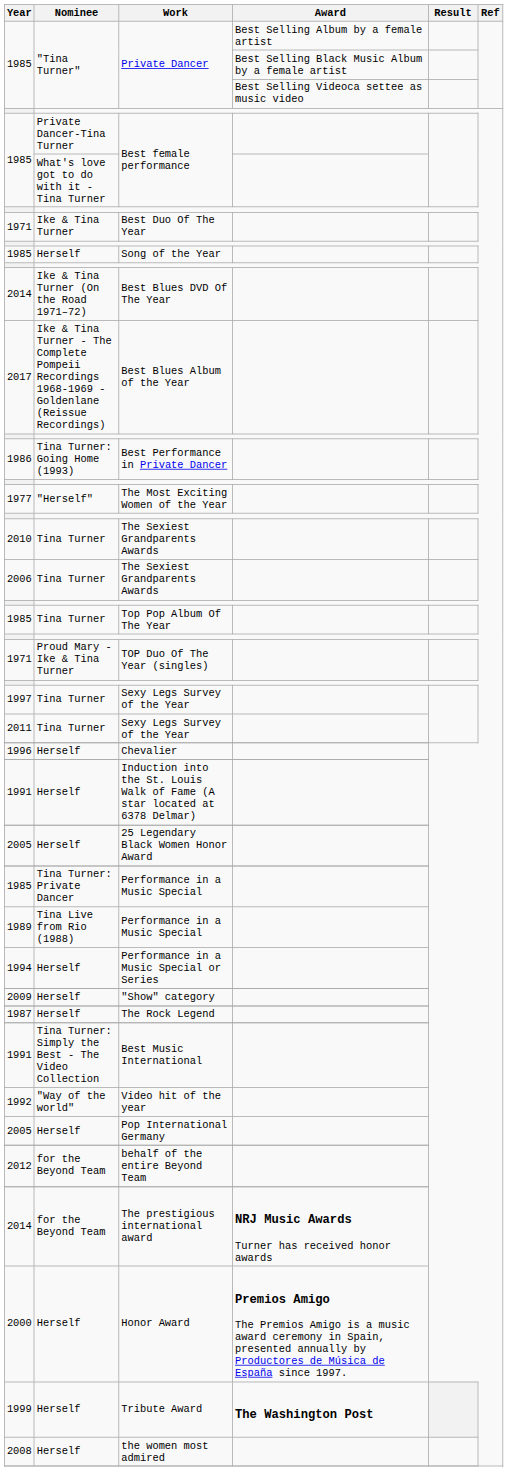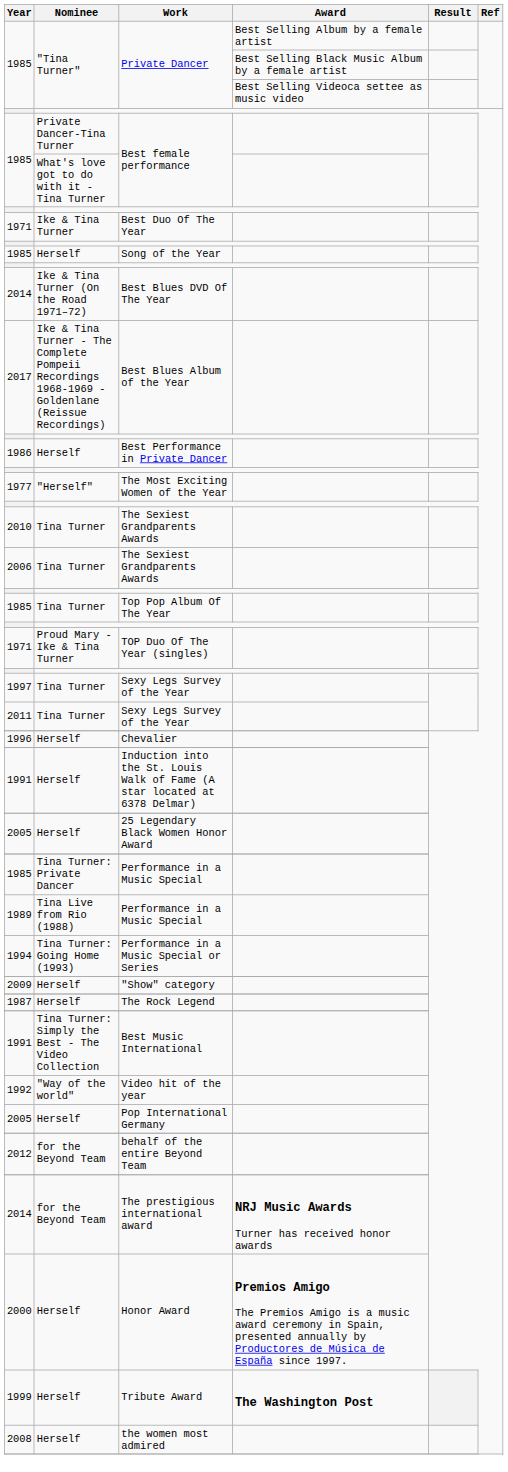(74, 459) Tina Turner: Going Home (1993) -> (59, 453) Herself
(59, 968) Herself -> (74, 956) Tina Turner: Going Home (1993)
